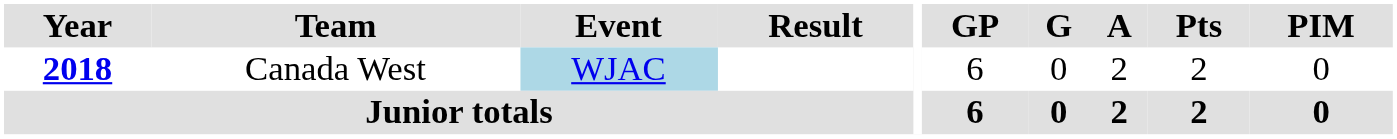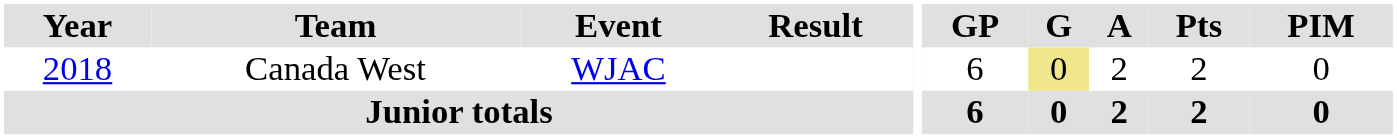(78, 68) bold -> (78, 68) normal
(618, 68) lightblue background -> (618, 68) no background
(1059, 68) no background -> (1059, 68) khaki background
